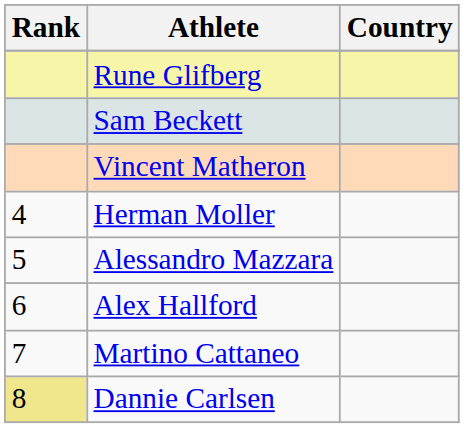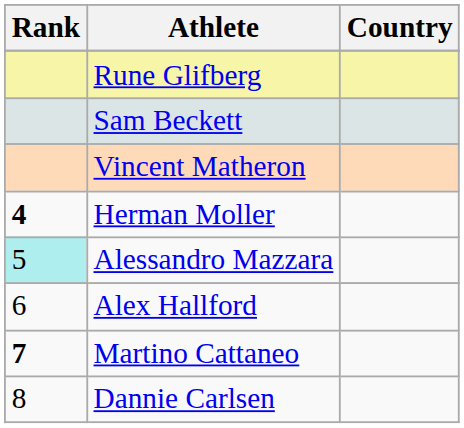(19, 213) normal -> (19, 213) bold
(19, 259) no background -> (19, 259) paleturquoise background
(19, 352) normal -> (19, 352) bold
(19, 399) khaki background -> (19, 399) no background
